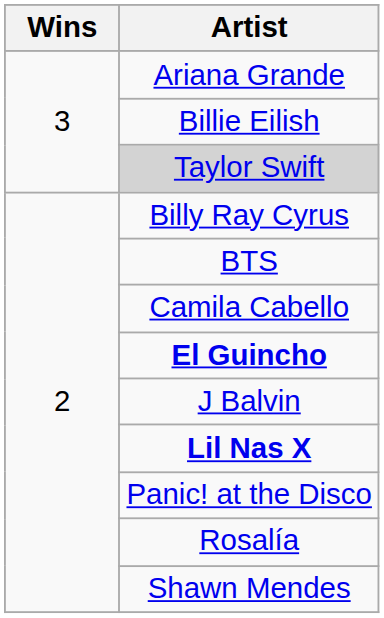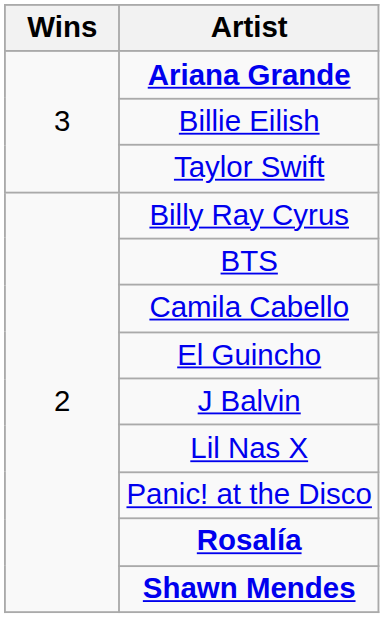(249, 74) normal -> (249, 74) bold
(249, 167) lightgrey background -> (249, 167) no background
(249, 354) bold -> (249, 354) normal
(249, 448) bold -> (249, 448) normal
(249, 541) normal -> (249, 541) bold
(249, 588) normal -> (249, 588) bold
